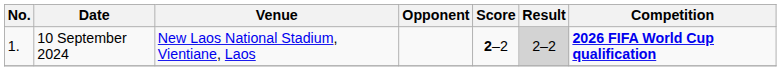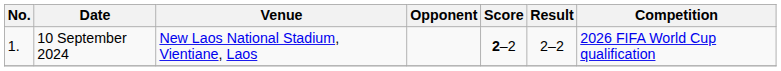(544, 46) lightgrey background -> (552, 46) no background
(643, 46) bold -> (648, 46) normal
